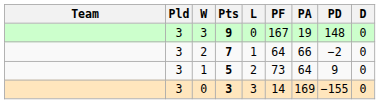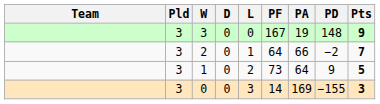columns swapped: (363, 14) <-> (229, 14)
